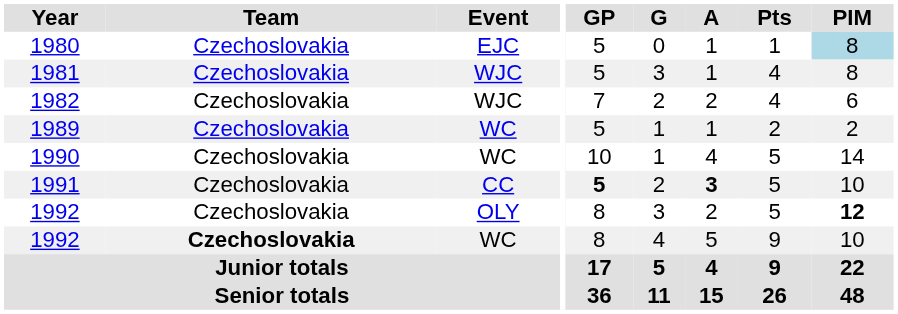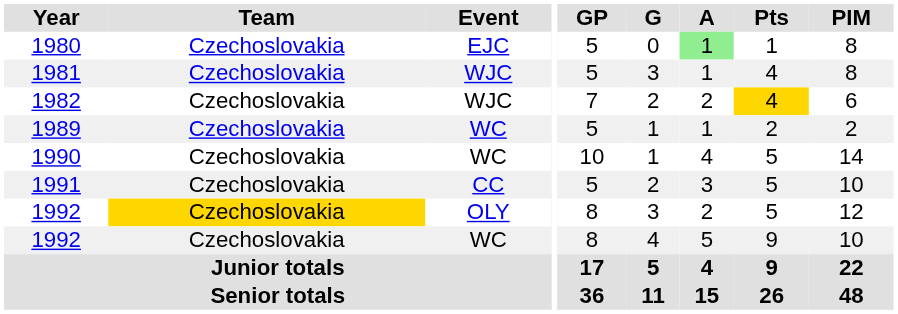(711, 45) no background -> (707, 45) lightgreen background
(852, 45) lightblue background -> (851, 45) no background
(775, 101) no background -> (772, 101) gold background
(599, 184) bold -> (592, 184) normal
(711, 184) bold -> (707, 184) normal
(271, 212) no background -> (267, 212) gold background
(852, 212) bold -> (851, 212) normal
(271, 240) bold -> (267, 240) normal
